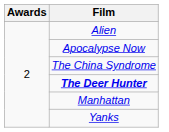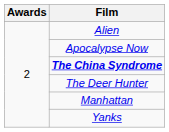(104, 65) normal -> (107, 65) bold
(104, 83) bold -> (107, 83) normal
